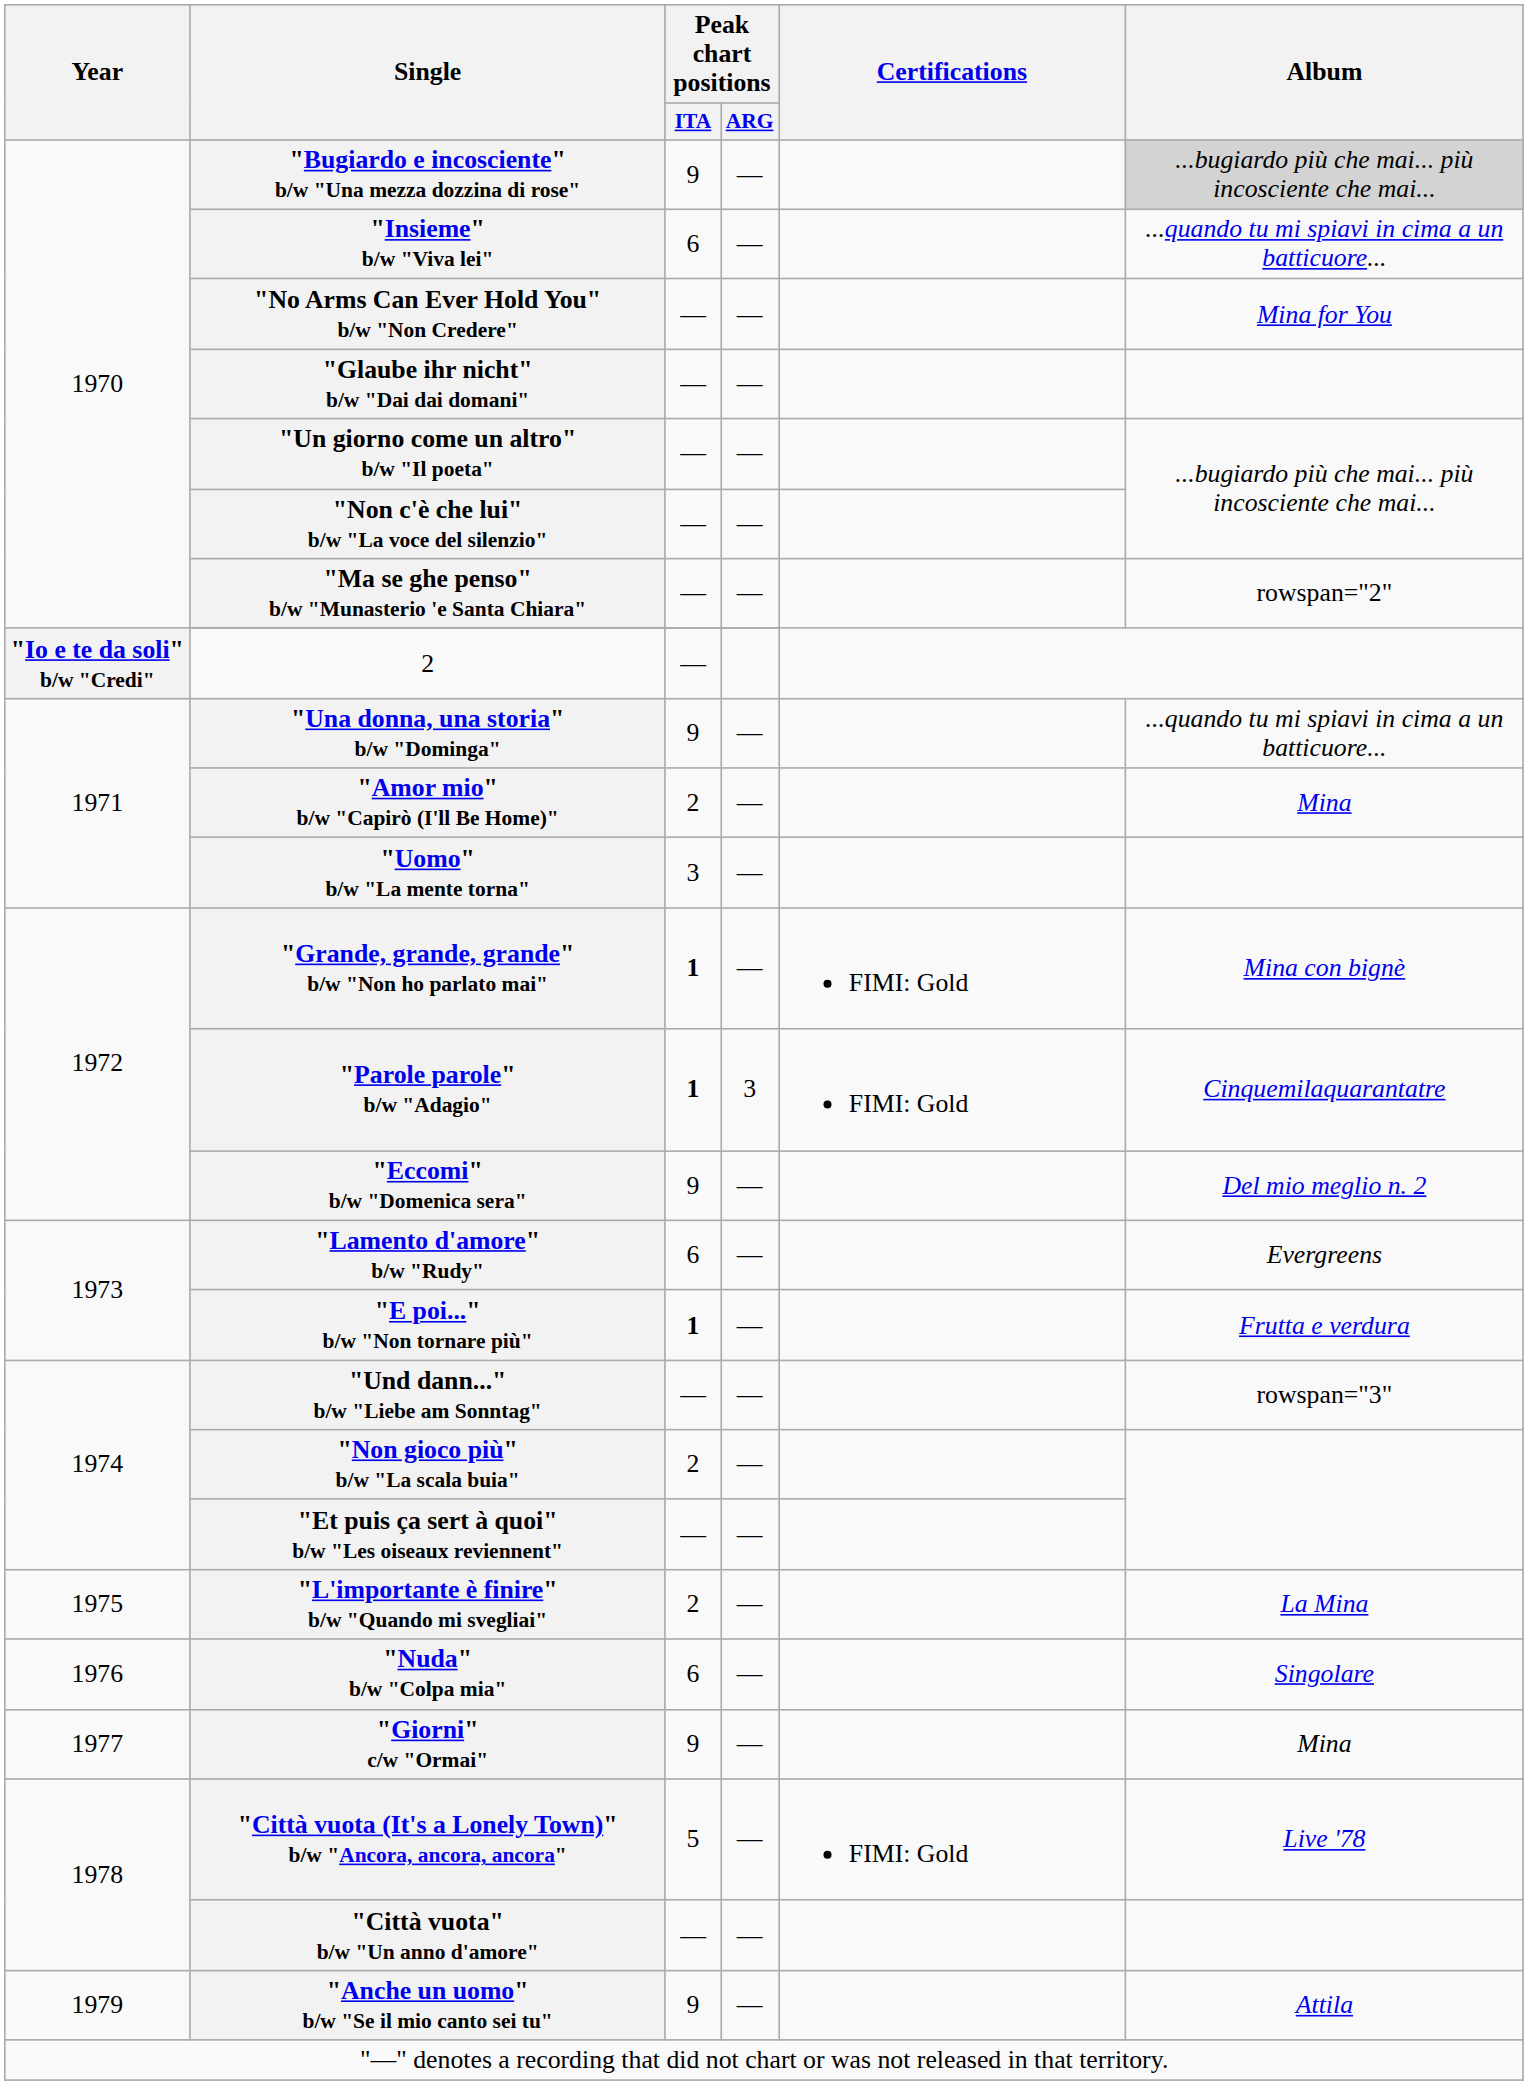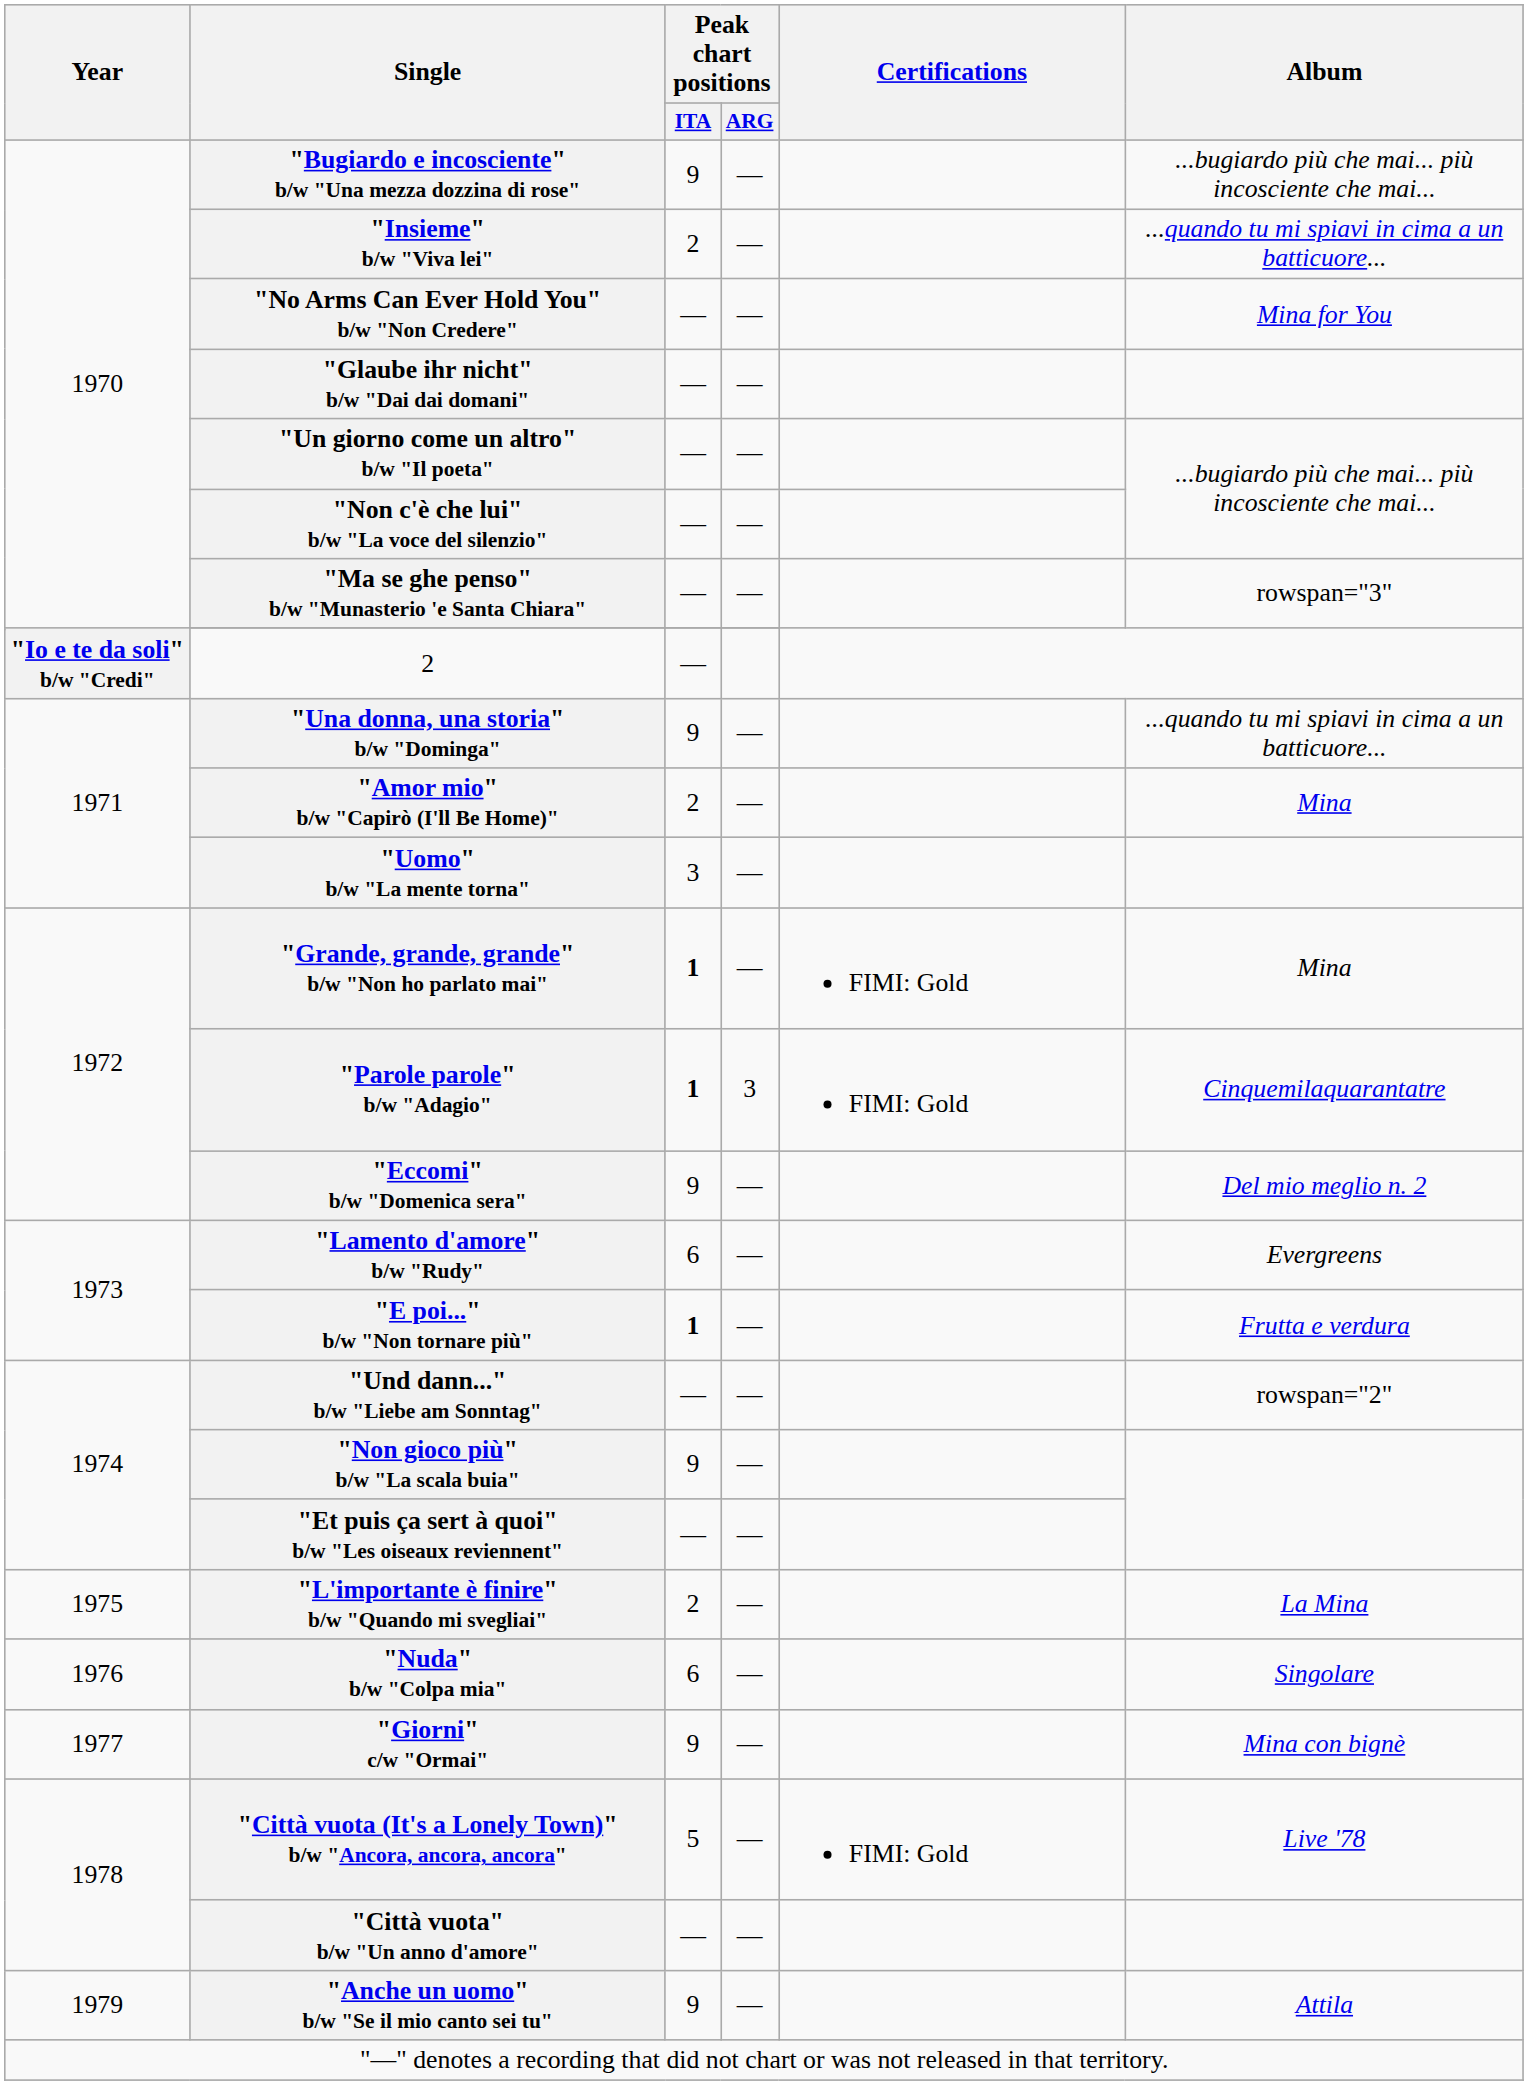(1324, 174) lightgrey background -> (1324, 174) no background
(693, 243) 6 -> (693, 243) 2
(1324, 593) rowspan="2" -> (1324, 593) rowspan="3"
(1324, 968) Mina con bignè -> (1324, 968) Mina
(1324, 1394) rowspan="3" -> (1324, 1394) rowspan="2"
(693, 1464) 2 -> (693, 1464) 9
(1324, 1743) Mina -> (1324, 1743) Mina con bignè
